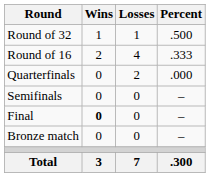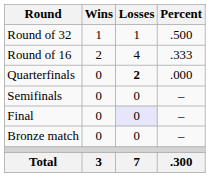(137, 75) normal -> (137, 75) bold
(99, 116) bold -> (99, 116) normal
(137, 116) no background -> (137, 116) lavender background
